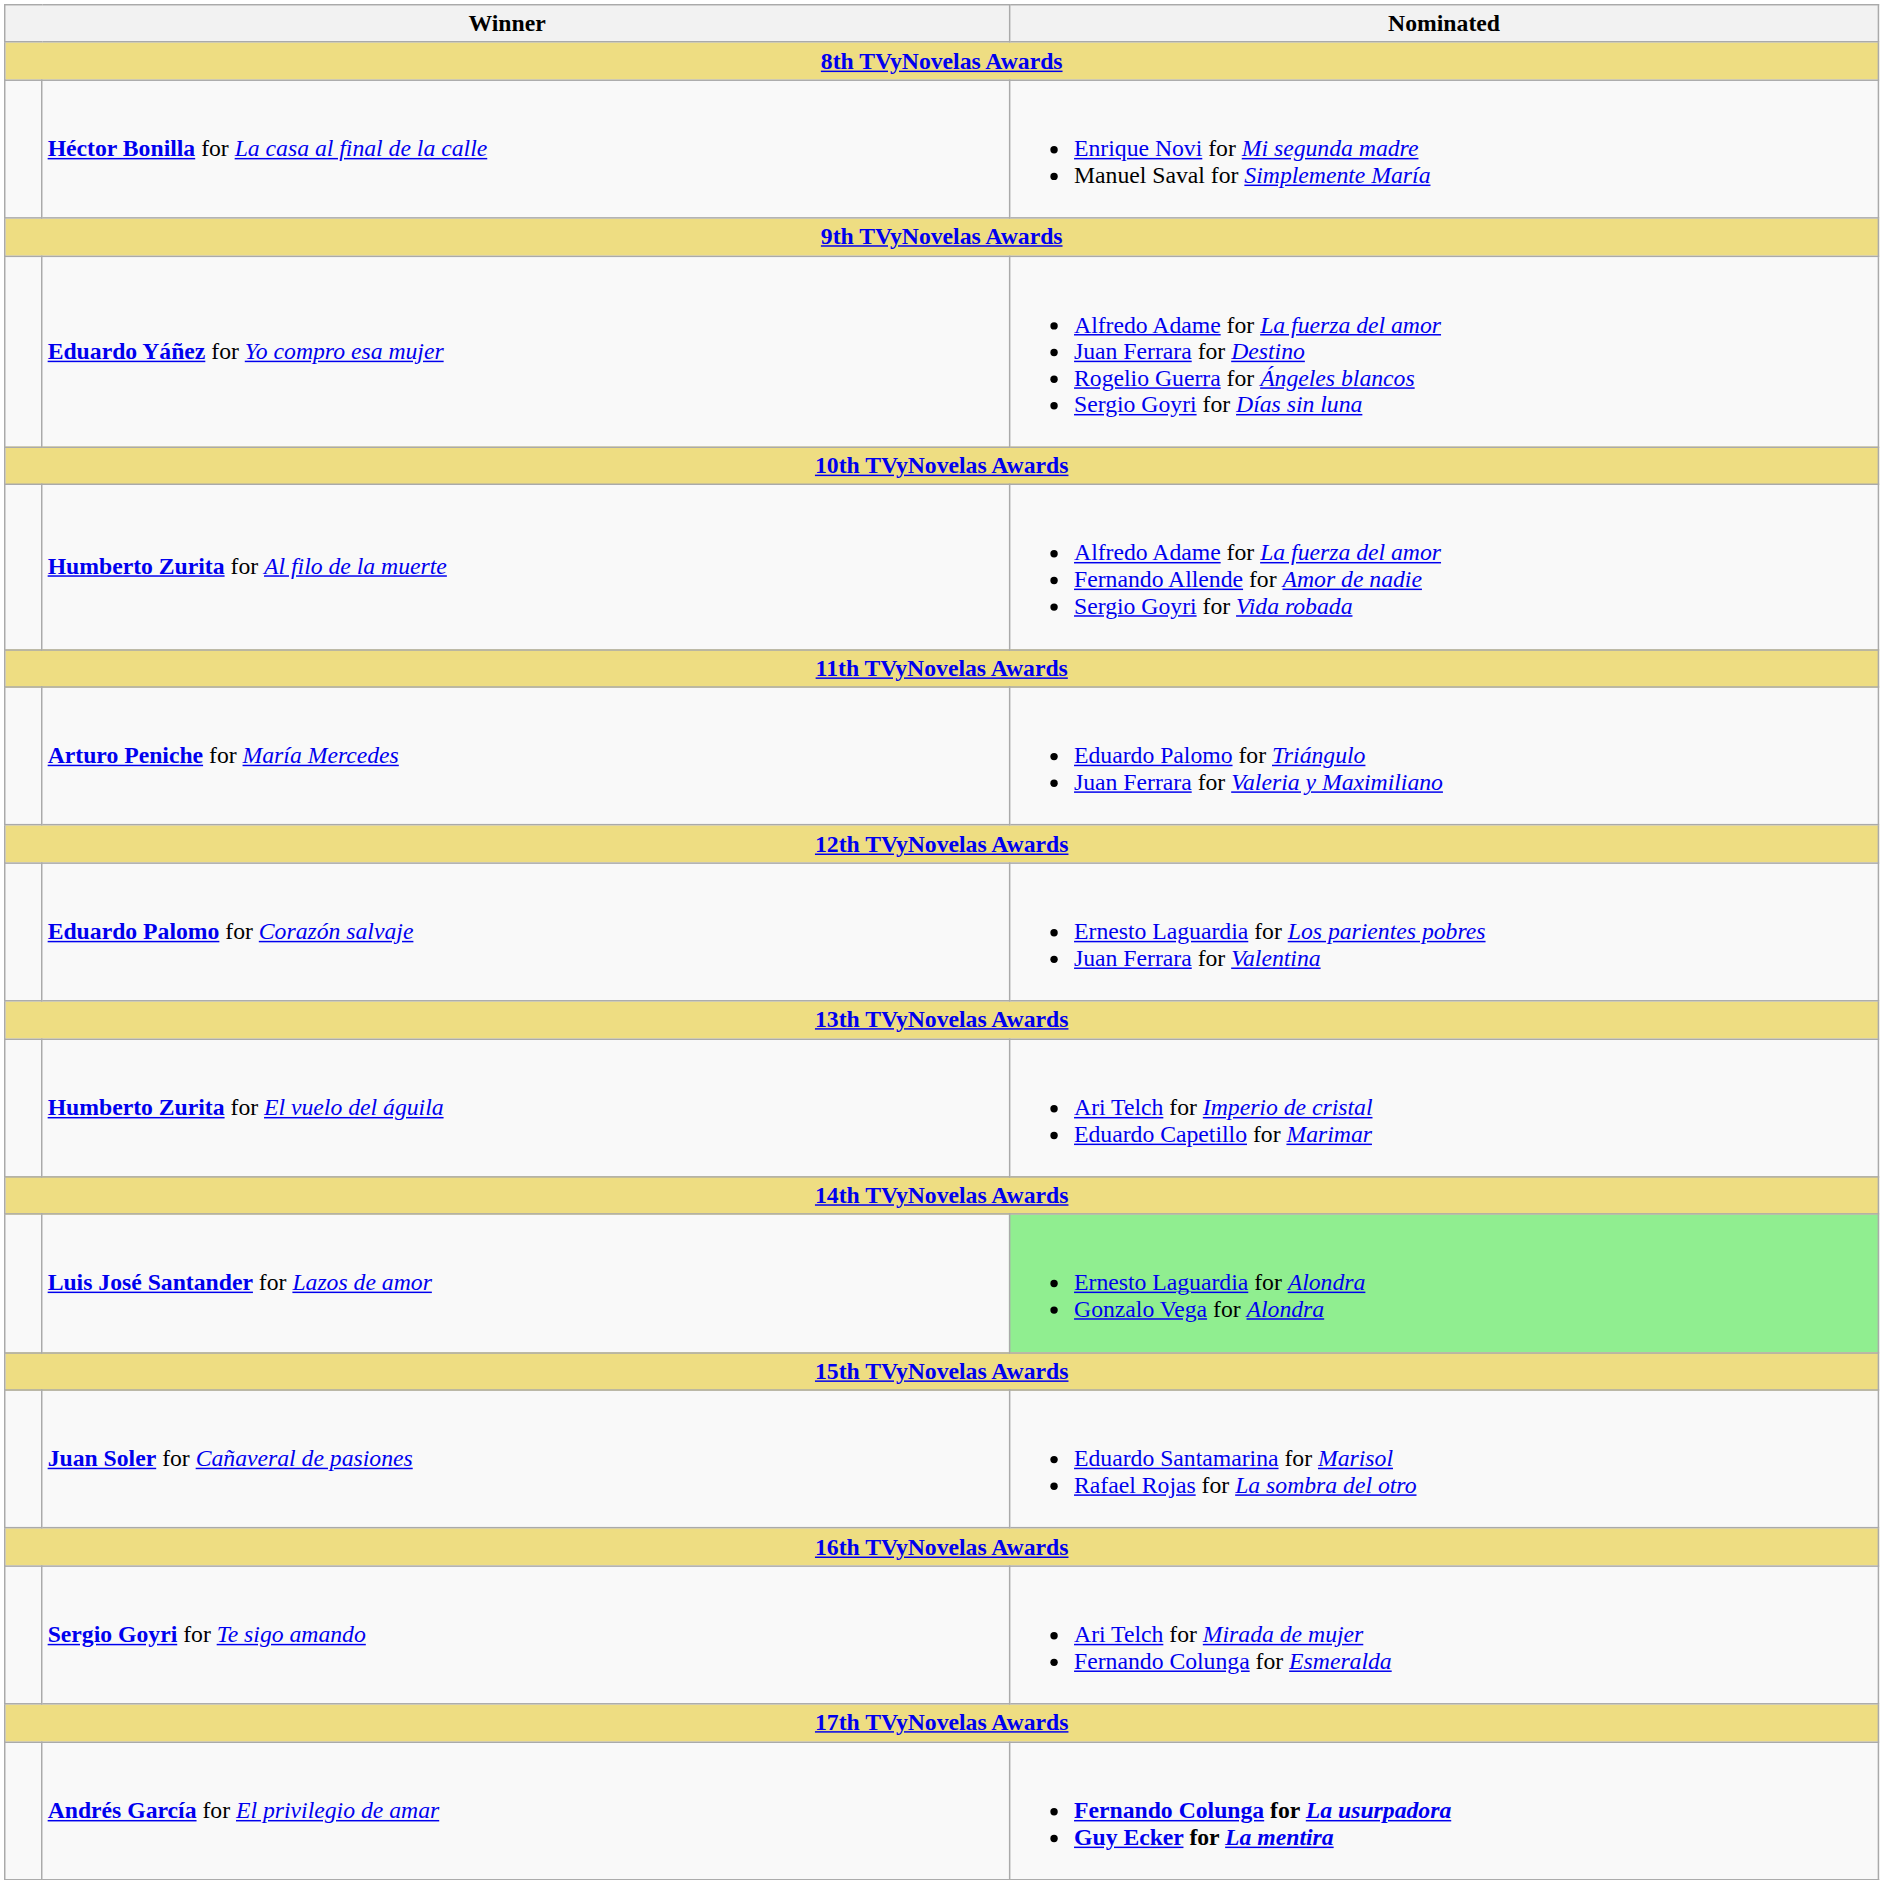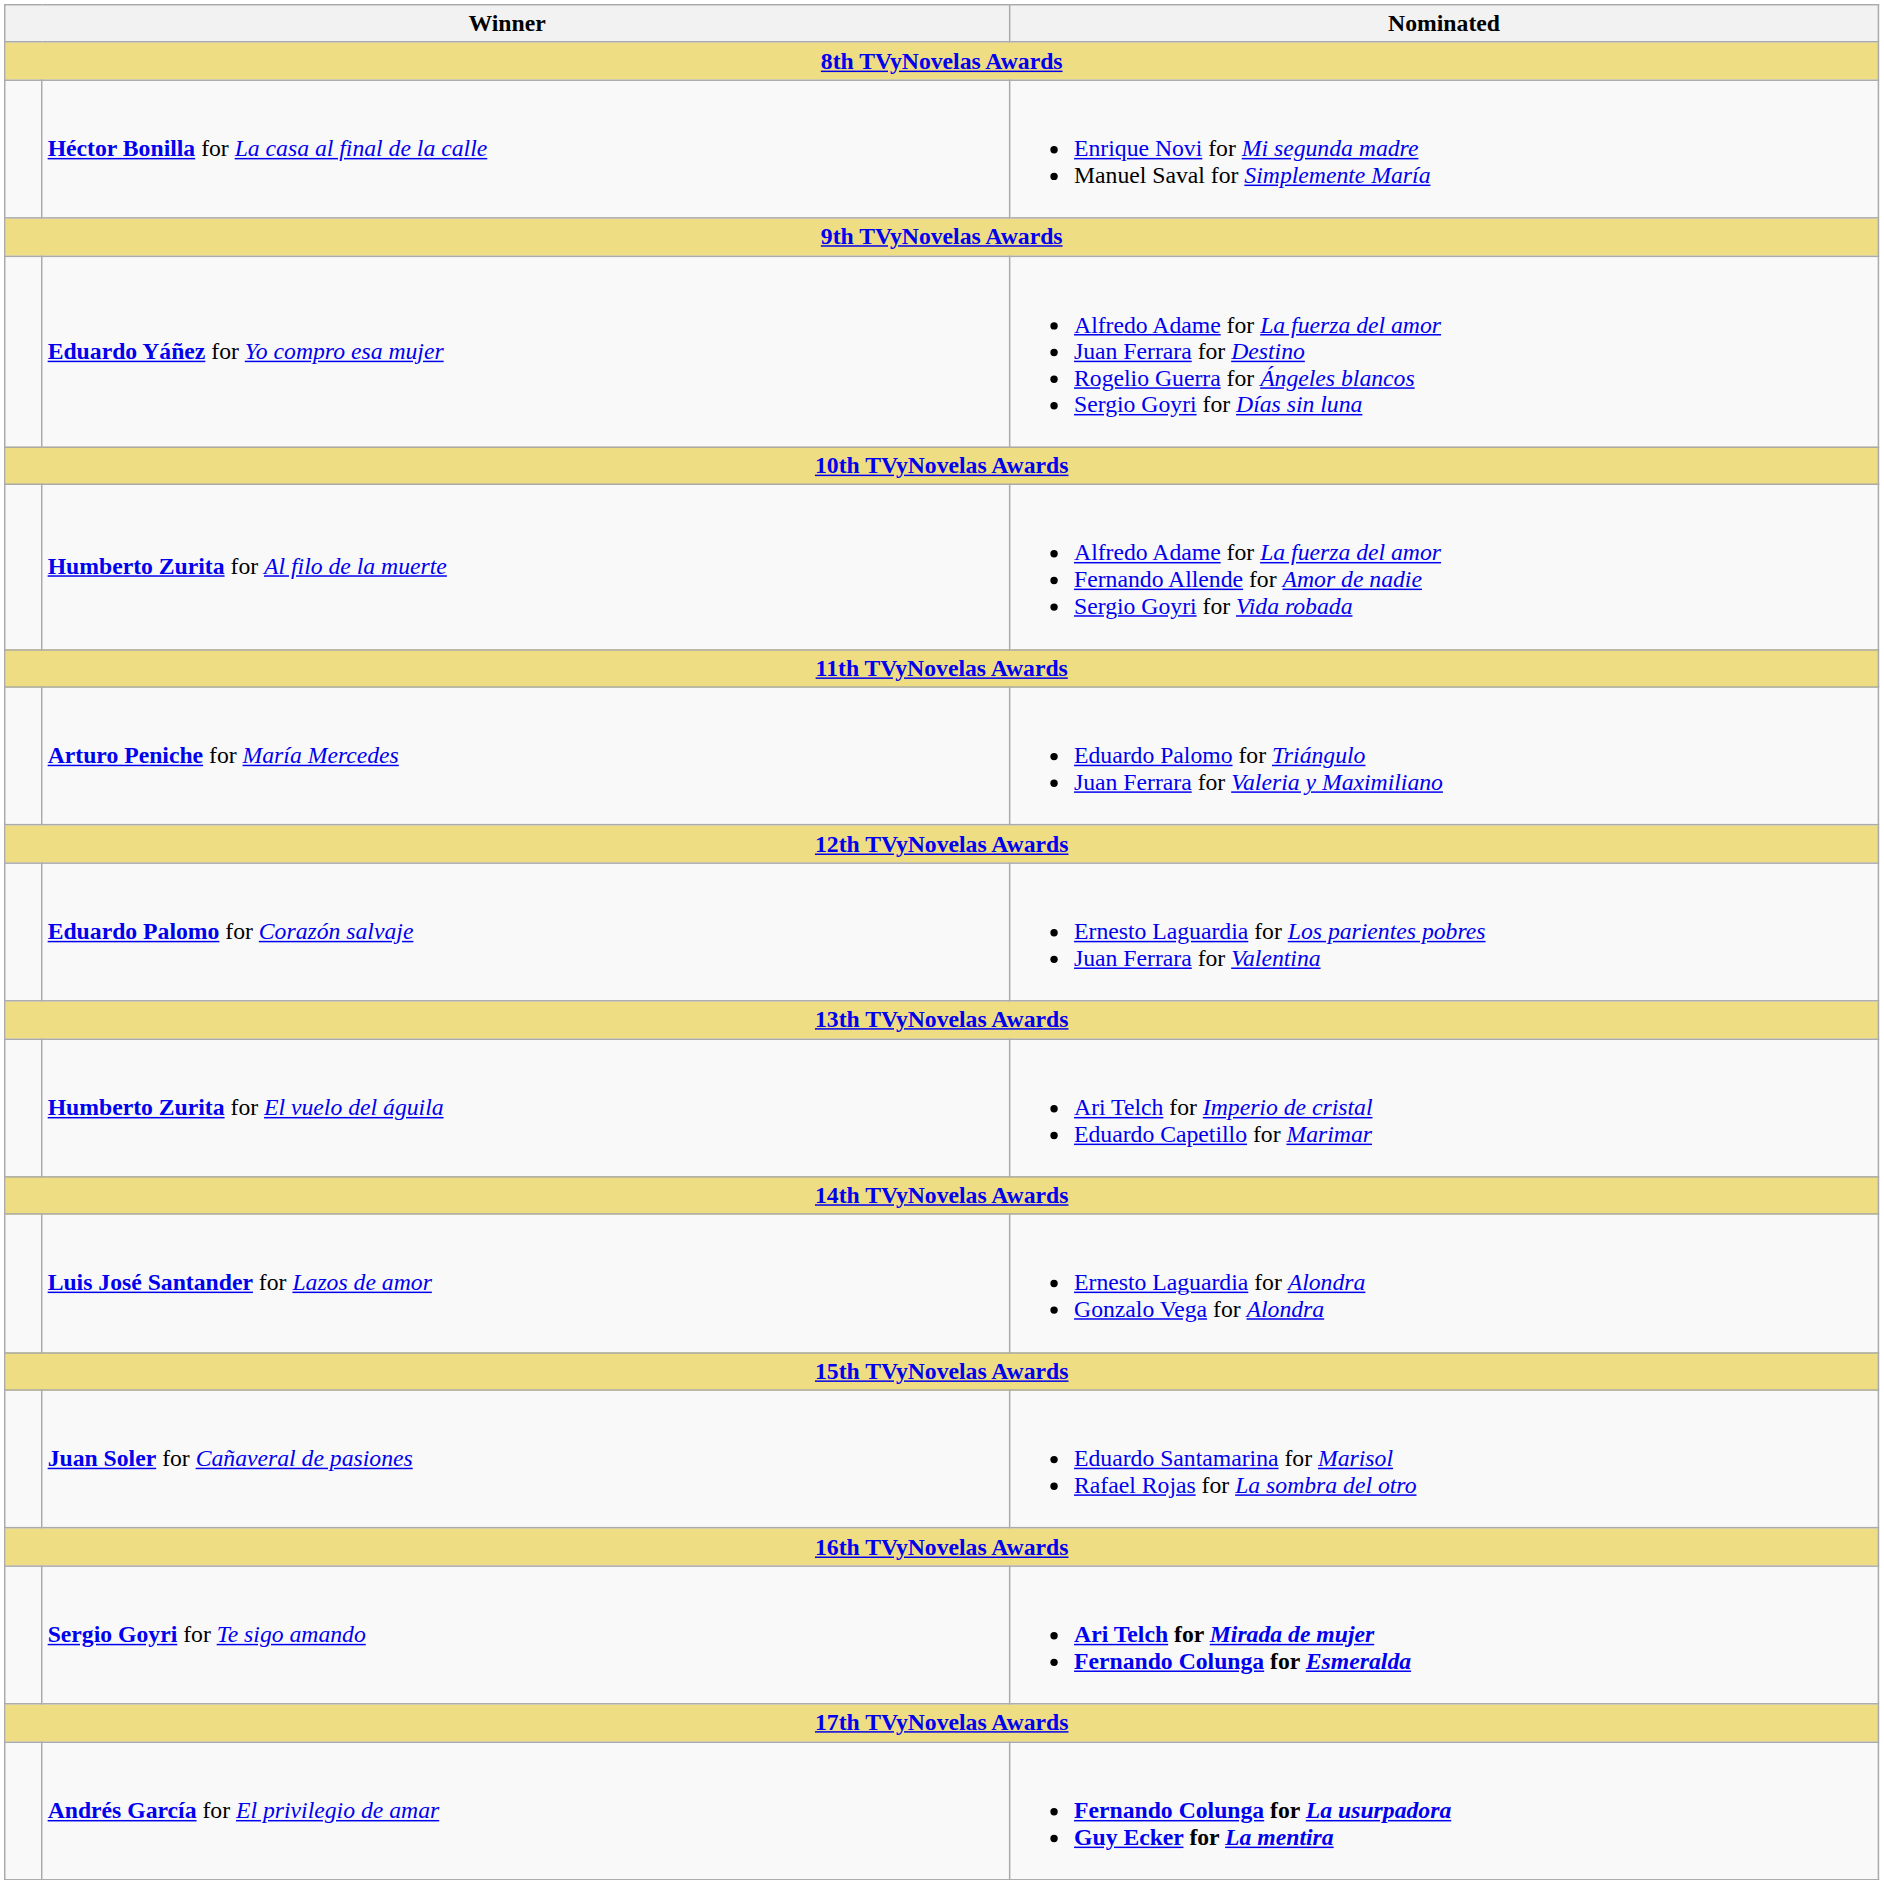(1444, 1297) lightgreen background -> (1444, 1297) no background
(1444, 1648) normal -> (1444, 1648) bold
